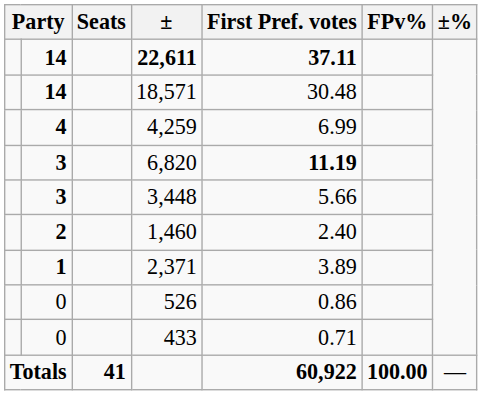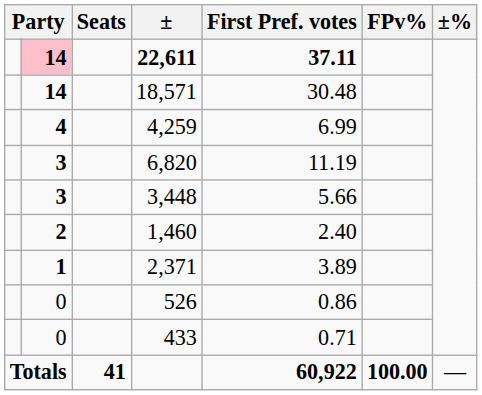(56, 57) no background -> (56, 57) pink background
(333, 162) bold -> (332, 162) normal
